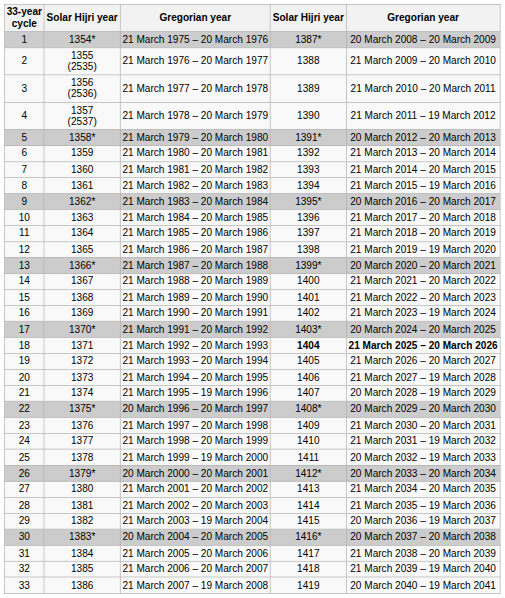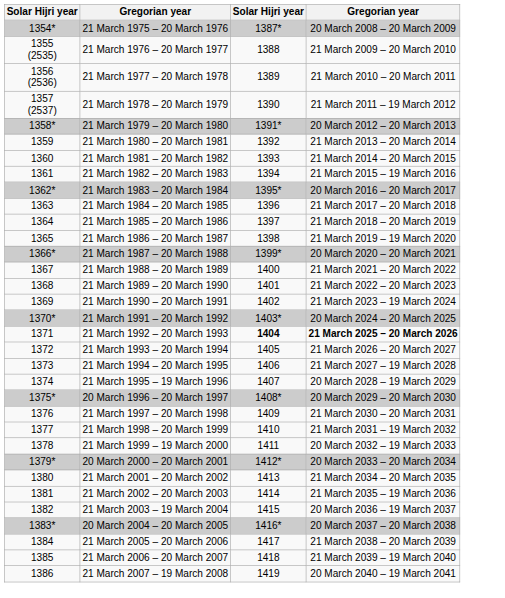- column: (24, 18)
